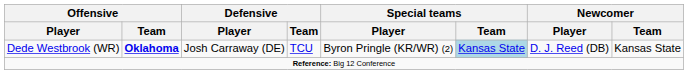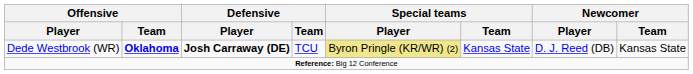(234, 48) normal -> (237, 48) bold
(388, 48) no background -> (393, 48) khaki background
(492, 48) lightblue background -> (497, 48) no background
